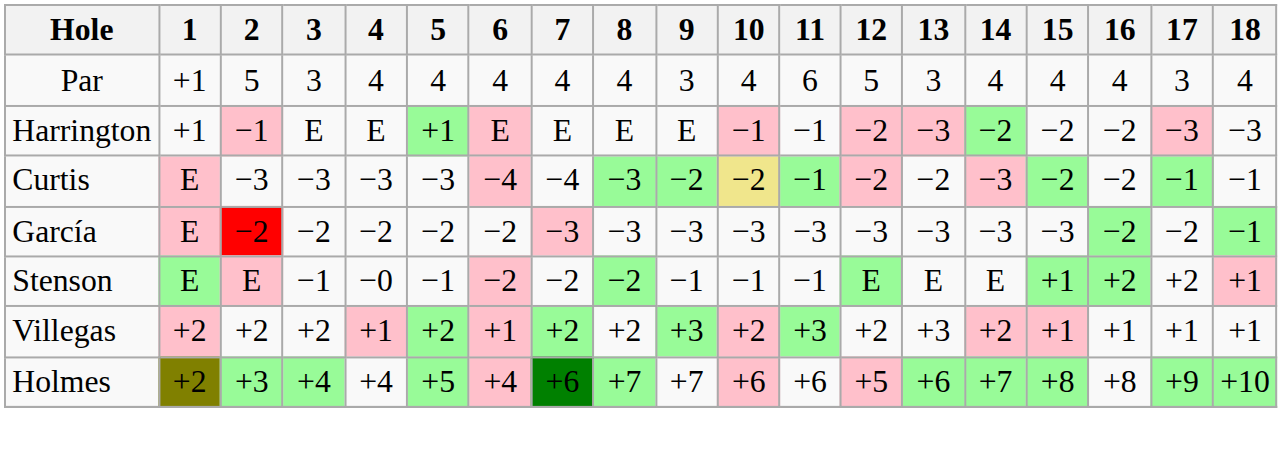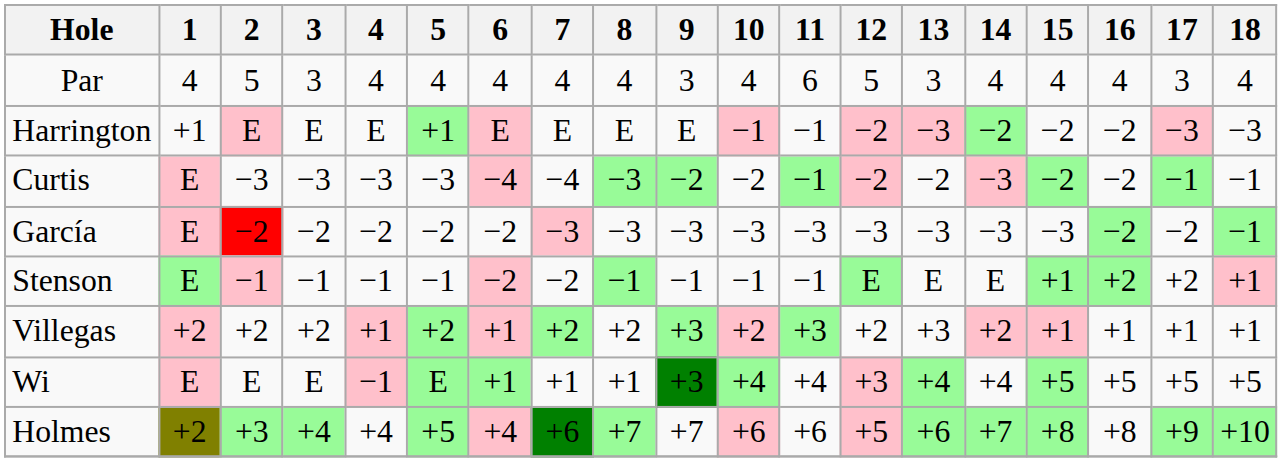(190, 79) +1 -> (190, 79) 4
(252, 130) −1 -> (252, 130) E
(749, 180) khaki background -> (749, 180) no background
(252, 280) E -> (252, 280) −1
(376, 280) −0 -> (376, 280) −1
(625, 280) −2 -> (625, 280) −1
+ row: (31, 381)
